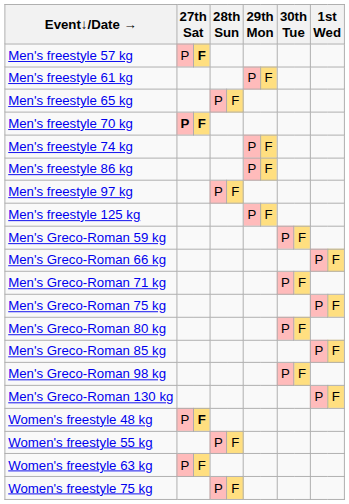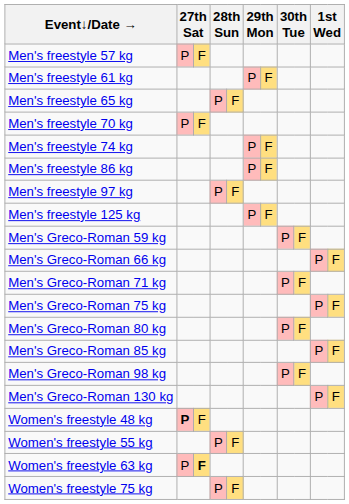(202, 55) bold -> (202, 55) normal
(185, 123) bold -> (185, 123) normal
(202, 123) bold -> (202, 123) normal
(185, 419) normal -> (185, 419) bold
(202, 419) bold -> (202, 419) normal
(202, 465) normal -> (202, 465) bold
